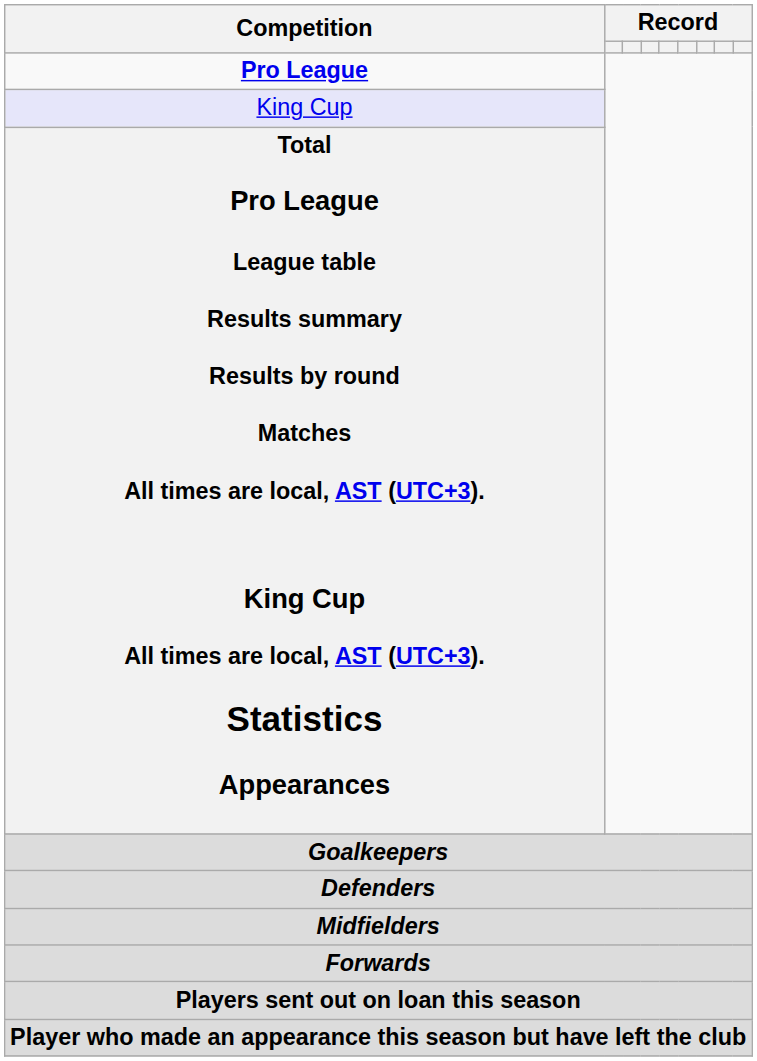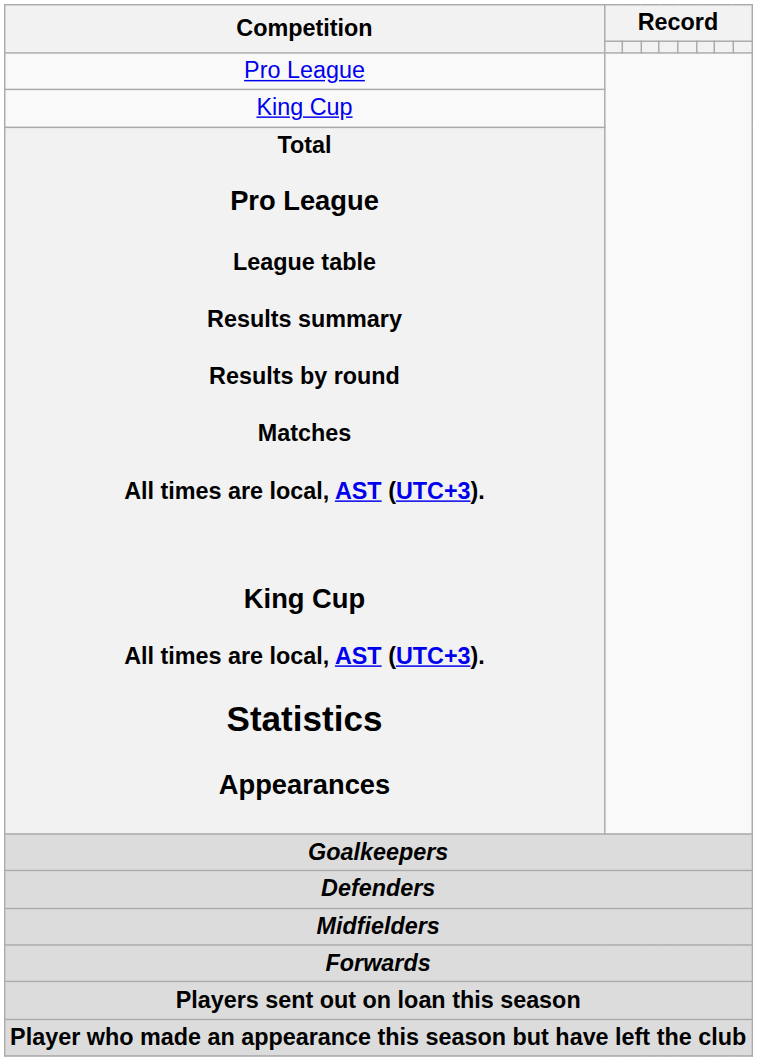(304, 70) bold -> (304, 70) normal
(304, 107) lavender background -> (304, 107) no background
